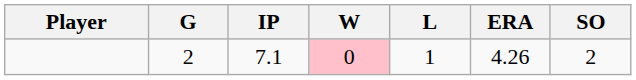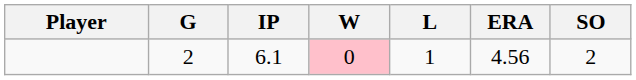(269, 56) 7.1 -> (269, 56) 6.1
(510, 56) 4.26 -> (510, 56) 4.56
